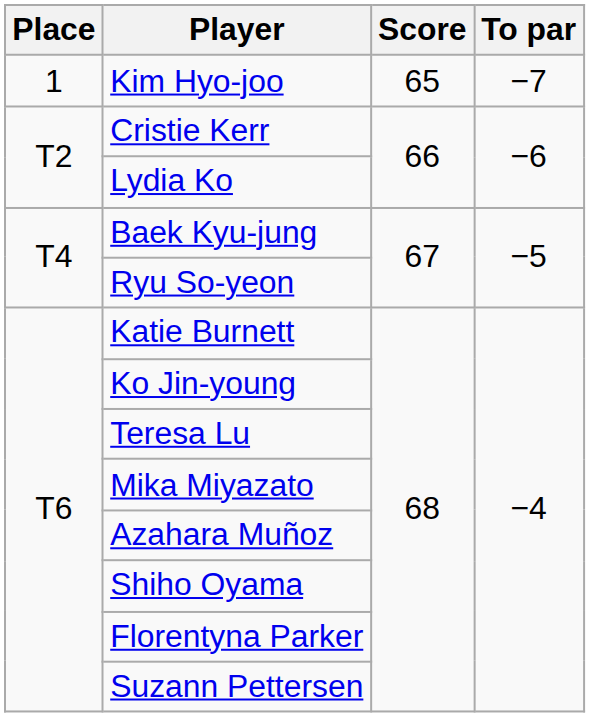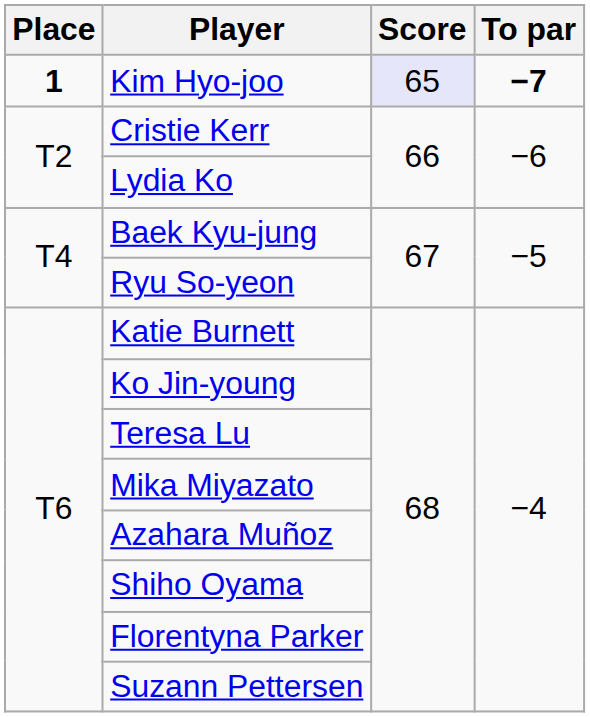(54, 80) normal -> (54, 80) bold
(422, 80) no background -> (422, 80) lavender background
(529, 80) normal -> (529, 80) bold
